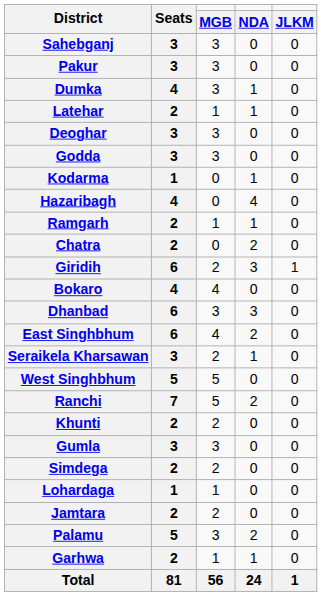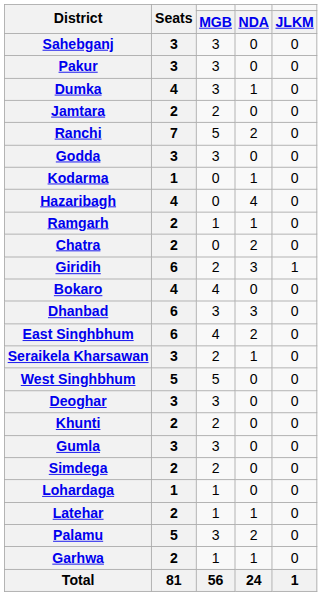rows swapped: (78, 513) <-> (78, 111)
rows swapped: (78, 133) <-> (78, 401)
